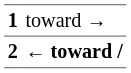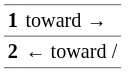(74, 51) bold -> (71, 51) normal
